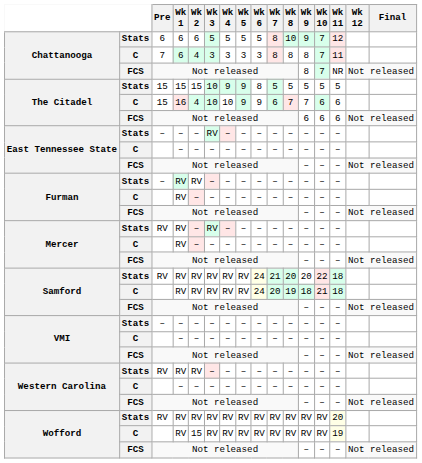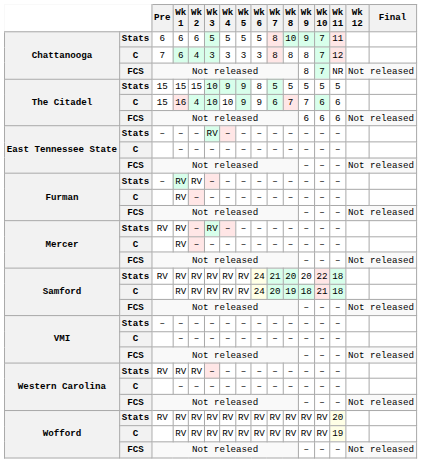(338, 39) 12 -> (338, 39) 11
(338, 55) 11 -> (338, 55) 12
(196, 434) 15 -> (196, 434) RV
